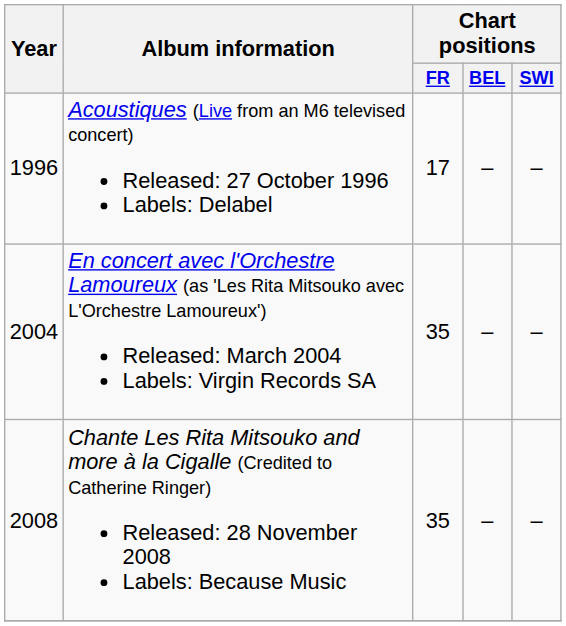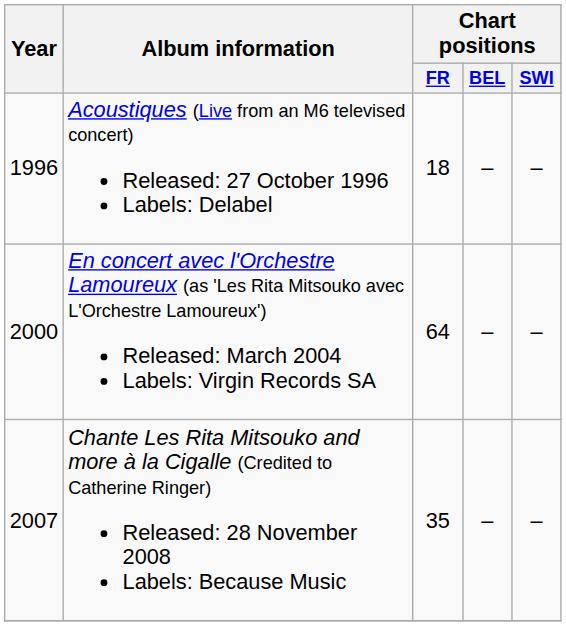(438, 168) 17 -> (438, 168) 18
(34, 331) 2004 -> (34, 331) 2000
(438, 331) 35 -> (438, 331) 64
(34, 520) 2008 -> (34, 520) 2007
